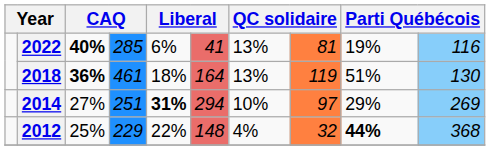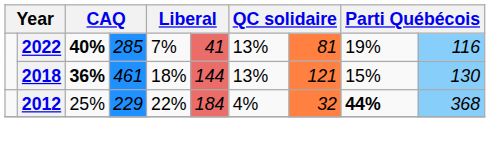(164, 47) 6% -> (164, 47) 7%
(210, 75) 164 -> (210, 75) 144
(323, 75) 119 -> (322, 75) 121
(363, 75) 51% -> (363, 75) 15%
- row: (42, 103)
(210, 131) 148 -> (210, 103) 184
